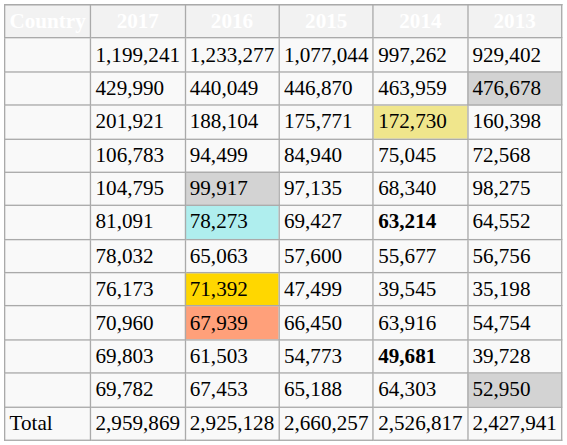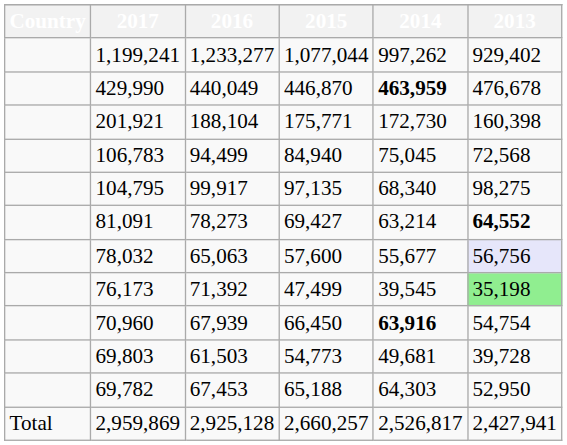(412, 88) normal -> (412, 88) bold
(507, 88) lightgrey background -> (507, 88) no background
(412, 121) khaki background -> (412, 121) no background
(219, 188) lightgrey background -> (219, 188) no background
(219, 222) paleturquoise background -> (219, 222) no background
(407, 222) bold -> (407, 222) normal
(501, 222) normal -> (501, 222) bold
(501, 255) no background -> (501, 255) lavender background
(219, 289) gold background -> (219, 289) no background
(501, 289) no background -> (501, 289) lightgreen background
(219, 322) lightsalmon background -> (219, 322) no background
(407, 322) normal -> (407, 322) bold
(407, 356) bold -> (407, 356) normal
(501, 389) lightgrey background -> (501, 389) no background
